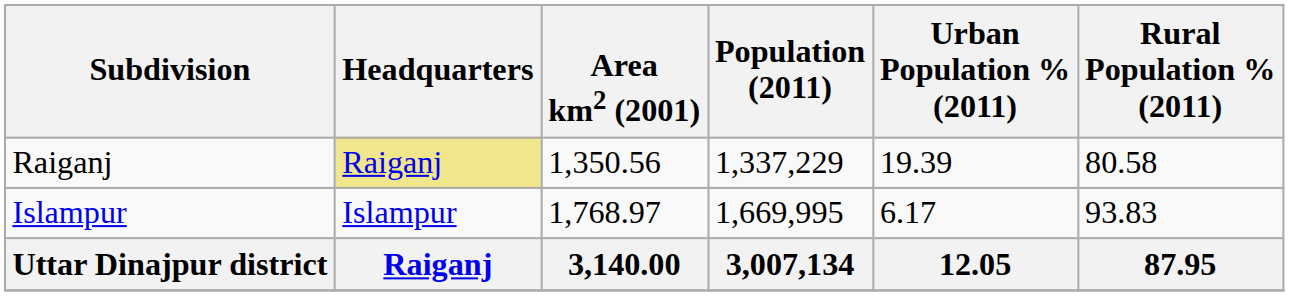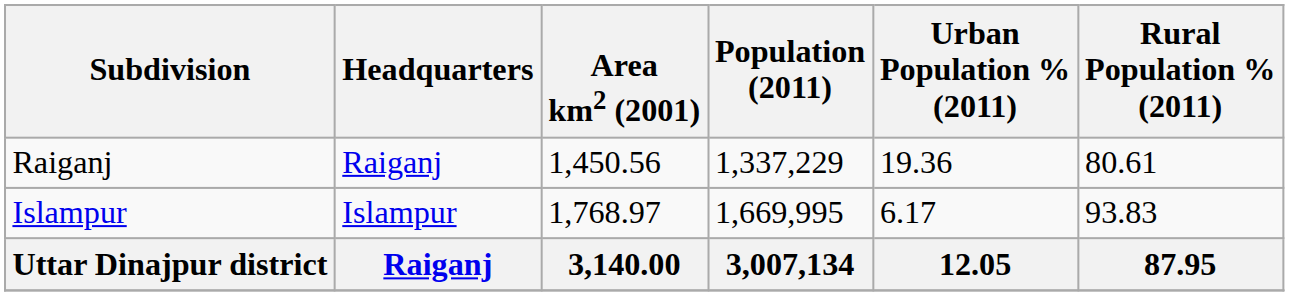(392, 162) khaki background -> (392, 162) no background
(605, 162) 1,350.56 -> (605, 162) 1,450.56
(916, 162) 19.39 -> (916, 162) 19.36
(1121, 162) 80.58 -> (1121, 162) 80.61
